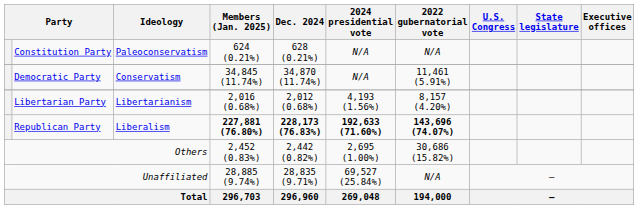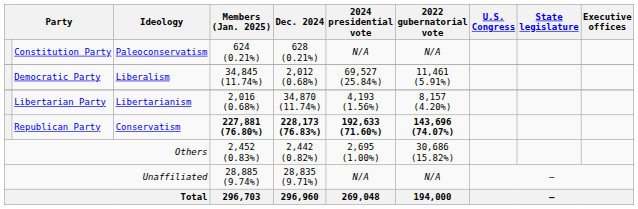(148, 77) Conservatism -> (143, 77) Liberalism
(300, 77) 34,870 (11.74%) -> (300, 77) 2,012 (0.68%)
(361, 77) N/A -> (361, 77) 69,527 (25.84%)
(300, 102) 2,012 (0.68%) -> (300, 102) 34,870 (11.74%)
(143, 127) Liberalism -> (148, 127) Conservatism
(361, 177) 69,527 (25.84%) -> (361, 177) N/A
